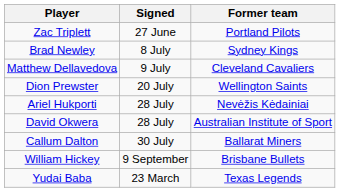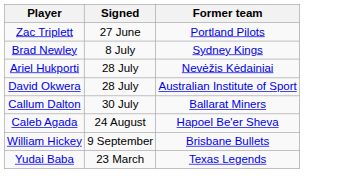- row: (62, 68)
- row: (62, 86)
+ row: (44, 123)
